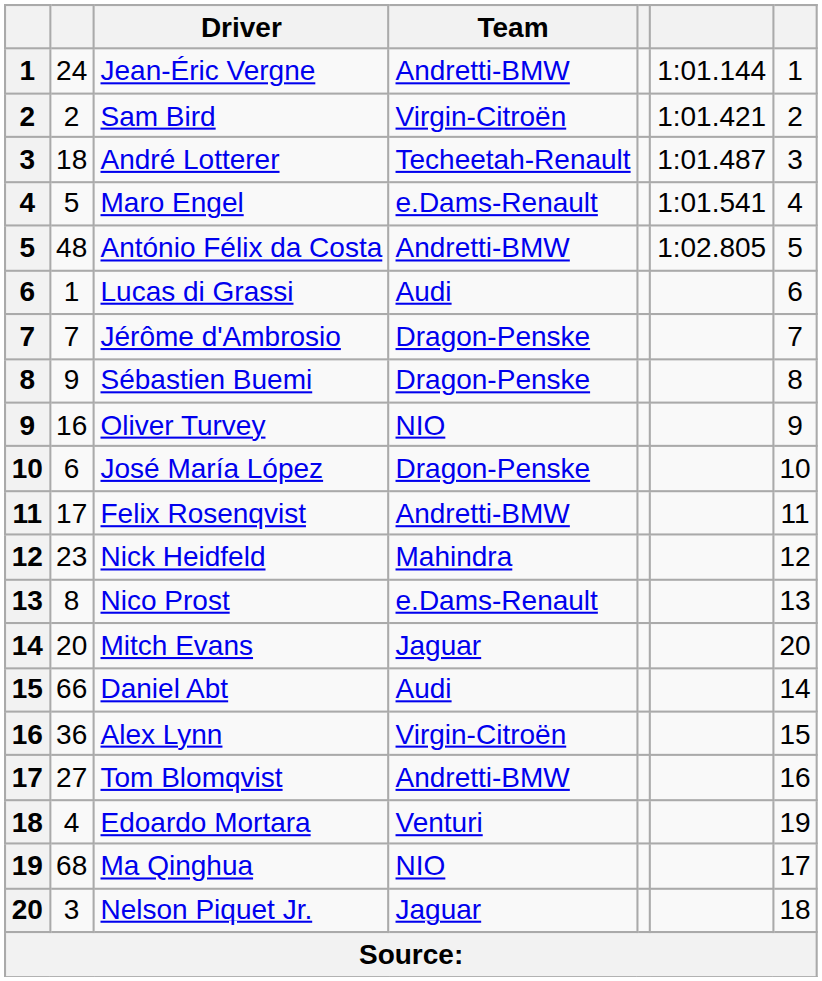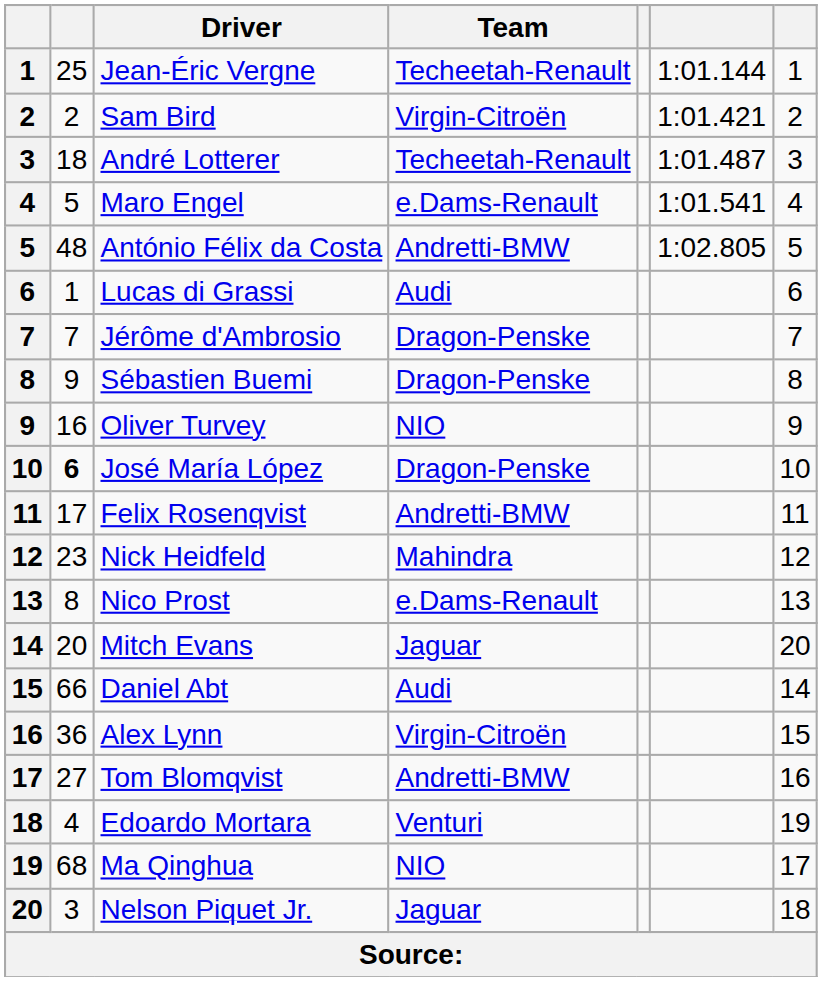(72, 71) 24 -> (72, 71) 25
(483, 71) Andretti-BMW -> (513, 71) Techeetah-Renault
(72, 468) normal -> (72, 468) bold
